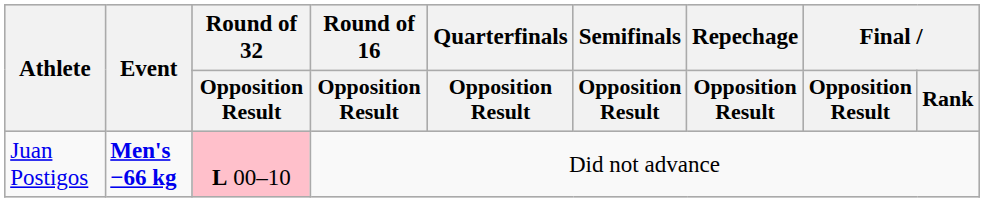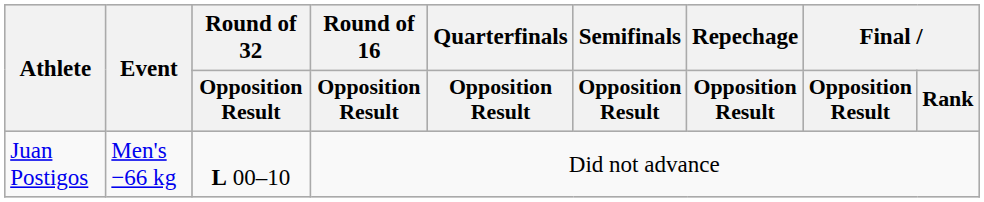(143, 164) bold -> (144, 164) normal
(251, 177) pink background -> (251, 177) no background
